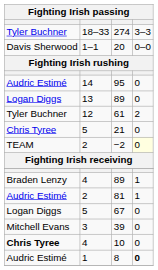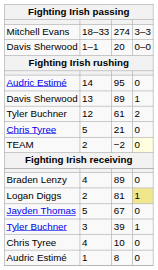(37, 32) Tyler Buchner -> (38, 32) Mitchell Evans
(34, 98) Logan Diggs -> (42, 98) Davis Sherwood
(137, 98) 0 -> (137, 98) 1
(137, 180) 1 -> (137, 180) 0
(37, 196) Audric Estimé -> (34, 196) Logan Diggs
(137, 196) no background -> (137, 196) khaki background
(34, 211) Logan Diggs -> (41, 211) Jayden Thomas
(38, 226) Mitchell Evans -> (37, 226) Tyler Buchner
(137, 226) 0 -> (137, 226) 1
(33, 242) bold -> (31, 242) normal
(137, 257) bold -> (137, 257) normal
